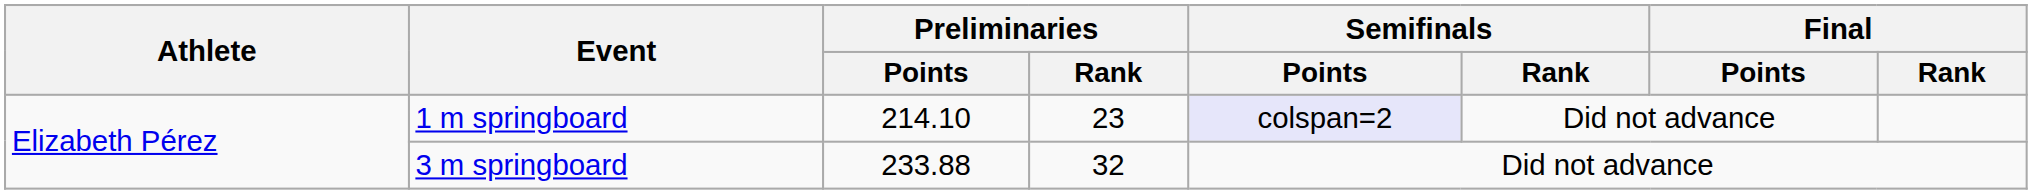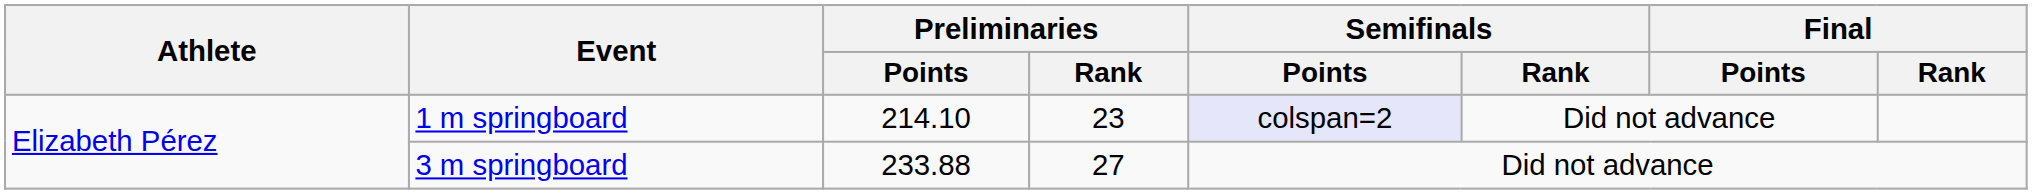(1108, 165) 32 -> (1108, 165) 27
